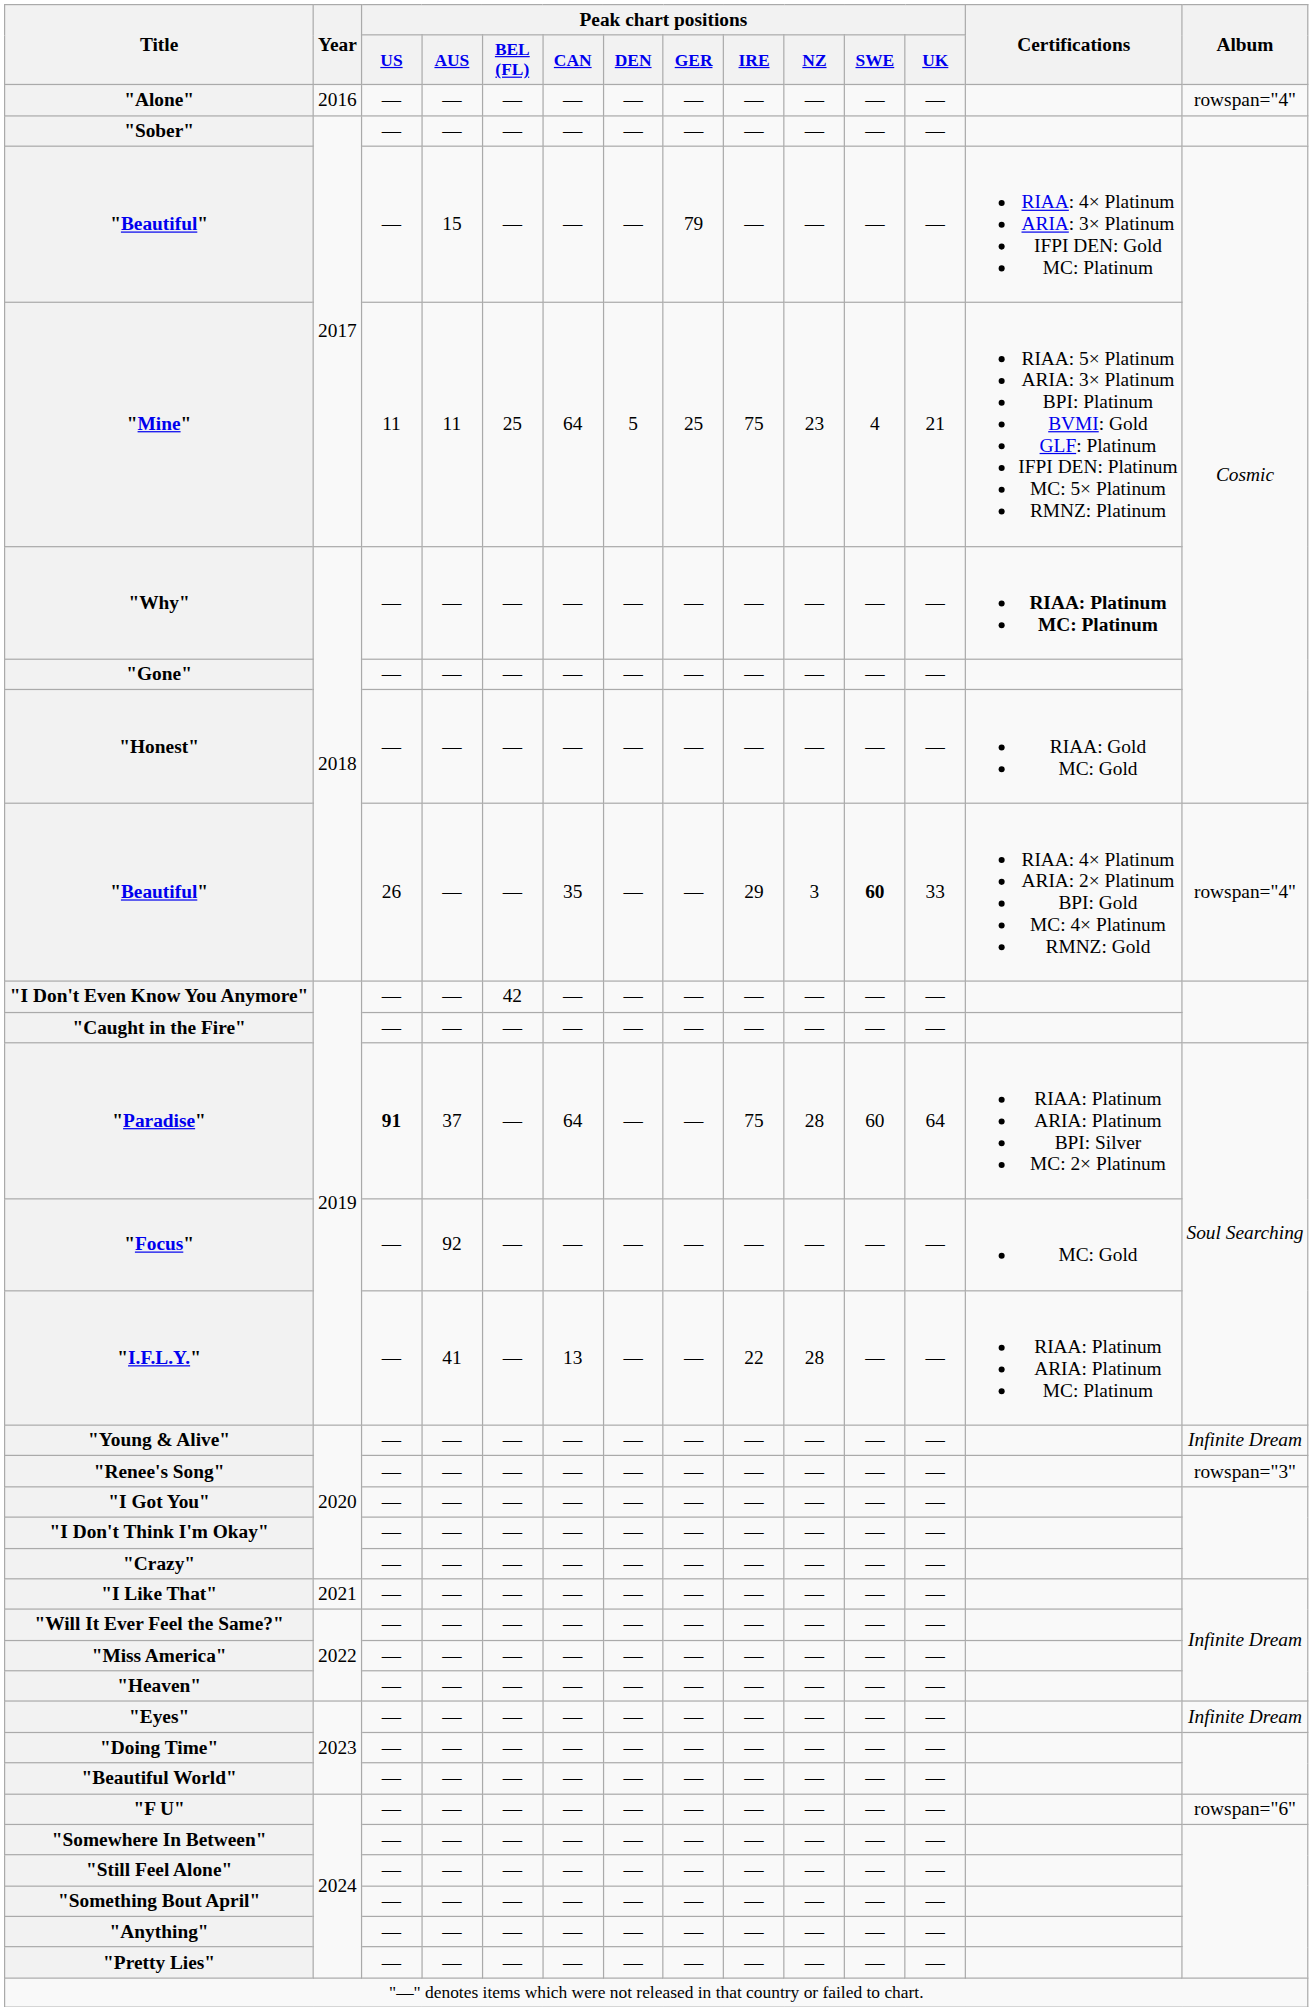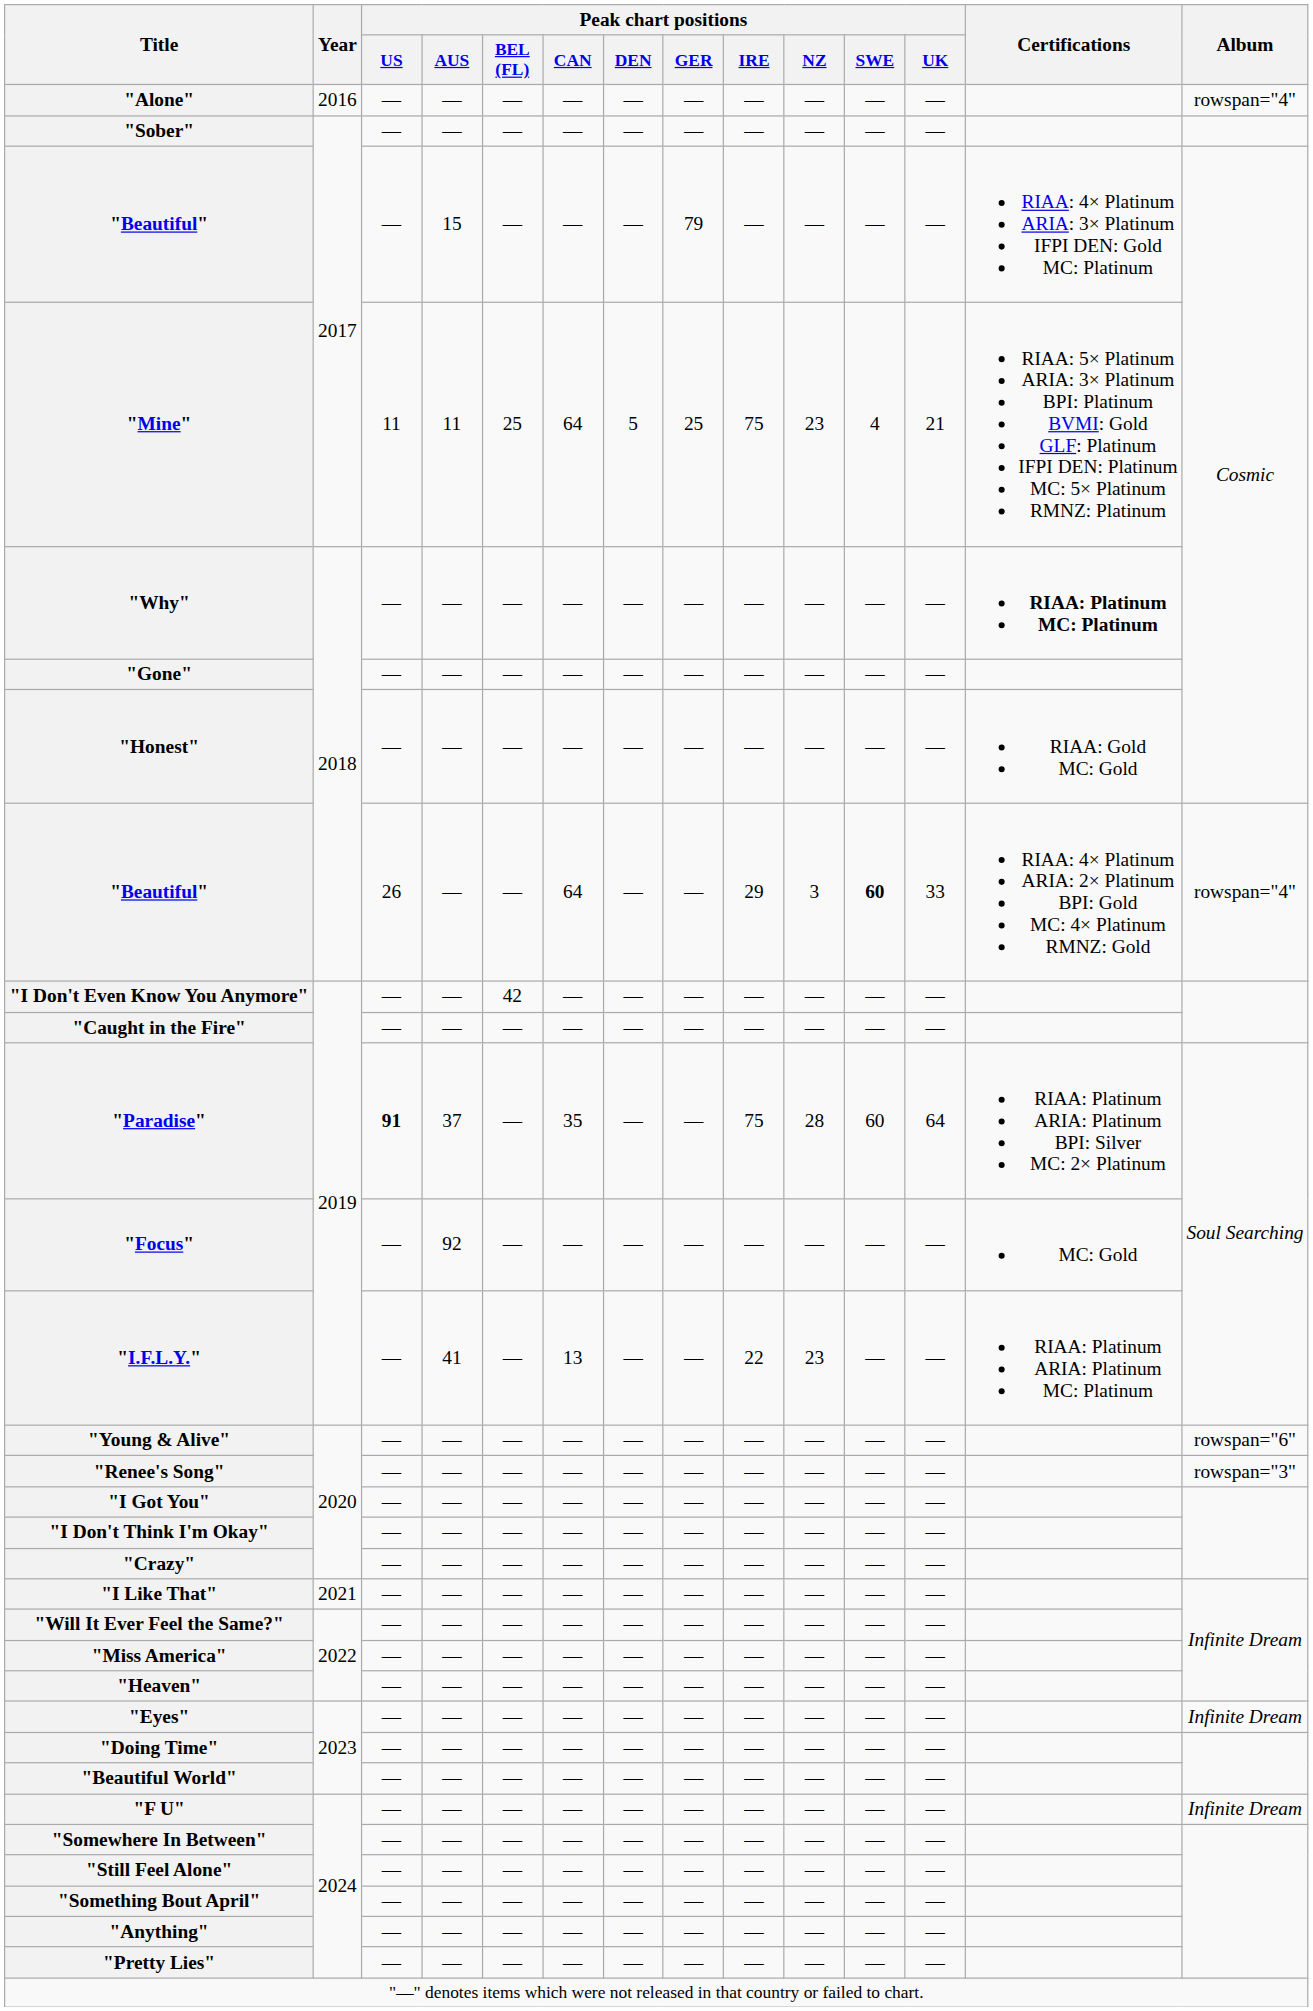(573, 891) 35 -> (573, 891) 64
(573, 1120) 64 -> (573, 1120) 35
(814, 1357) 28 -> (814, 1357) 23
(1245, 1440) Infinite Dream -> (1245, 1440) rowspan="6"
(1245, 1808) rowspan="6" -> (1245, 1808) Infinite Dream
